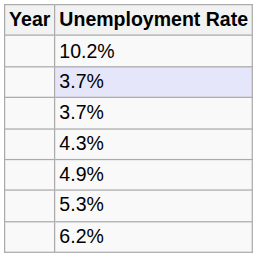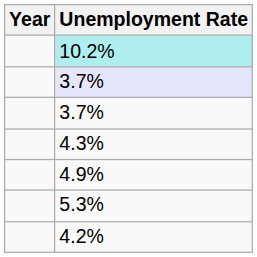(87, 50) no background -> (87, 50) paleturquoise background
(82, 236) 6.2% -> (82, 236) 4.2%
